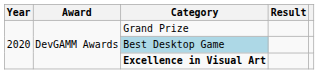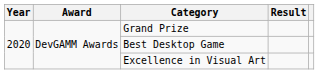(174, 45) lightblue background -> (174, 45) no background
(195, 61) bold -> (195, 61) normal
